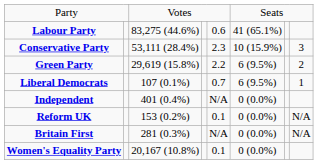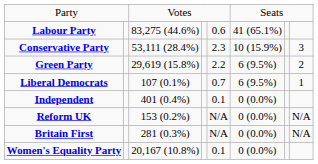(219, 99) N/A -> (219, 99) 0.1
(219, 116) 0.1 -> (219, 116) N/A
